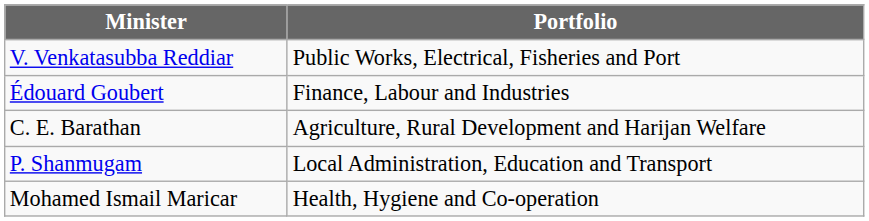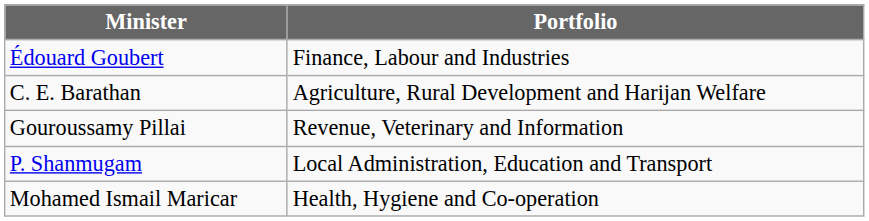- row: (122, 57)
+ row: (98, 127)
